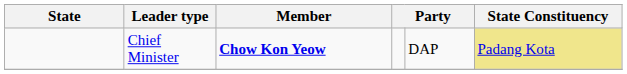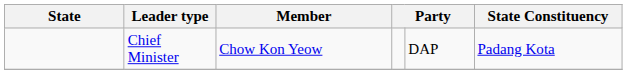(272, 48) bold -> (271, 48) normal
(516, 48) khaki background -> (516, 48) no background
